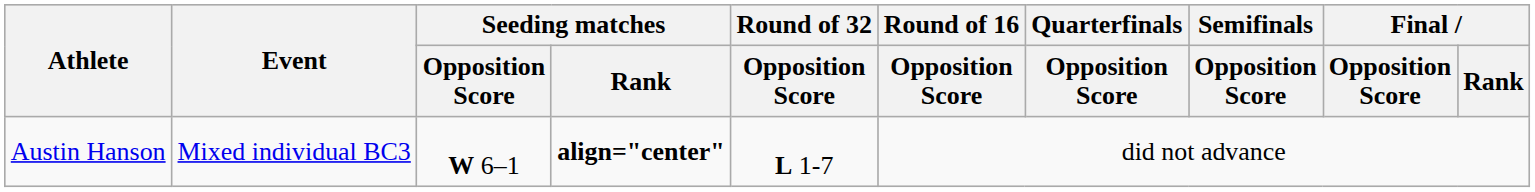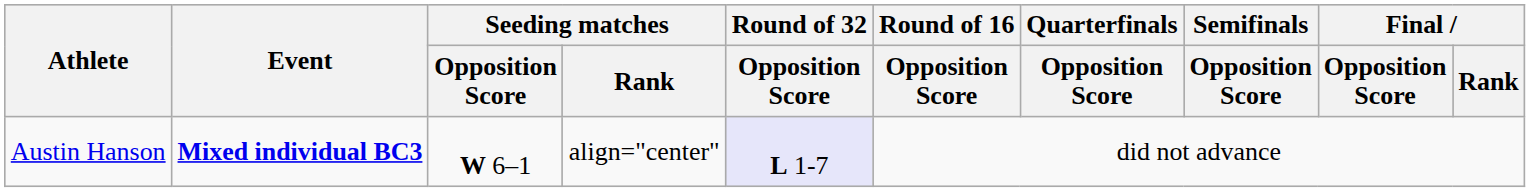(294, 151) normal -> (300, 151) bold
(641, 151) bold -> (644, 151) normal
(804, 165) no background -> (799, 165) lavender background
